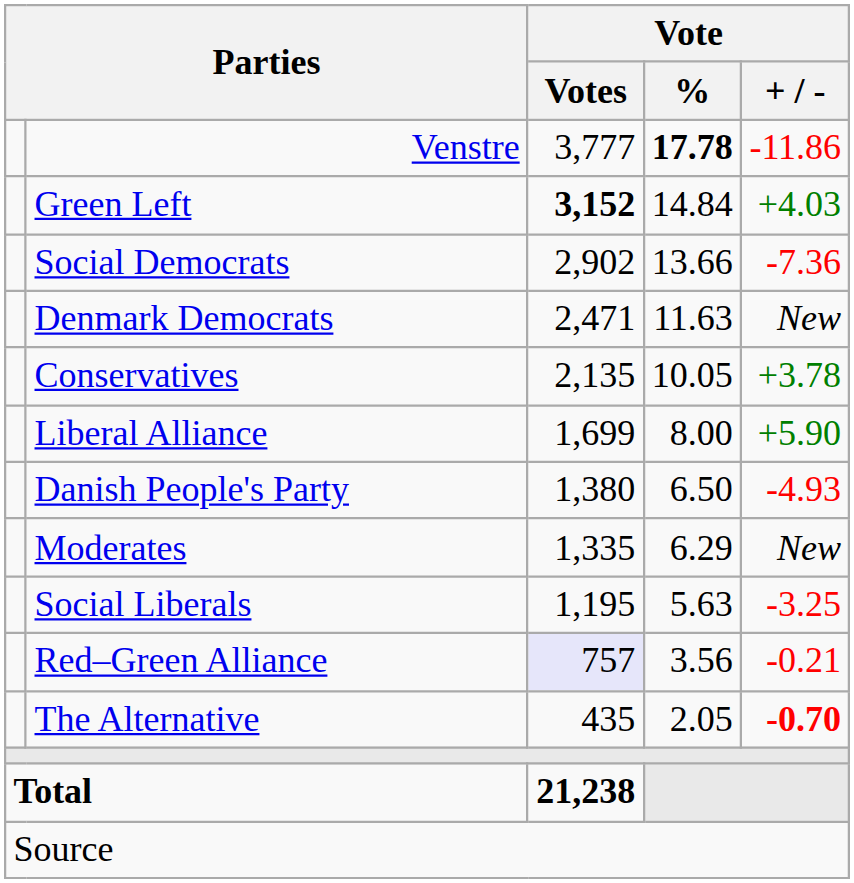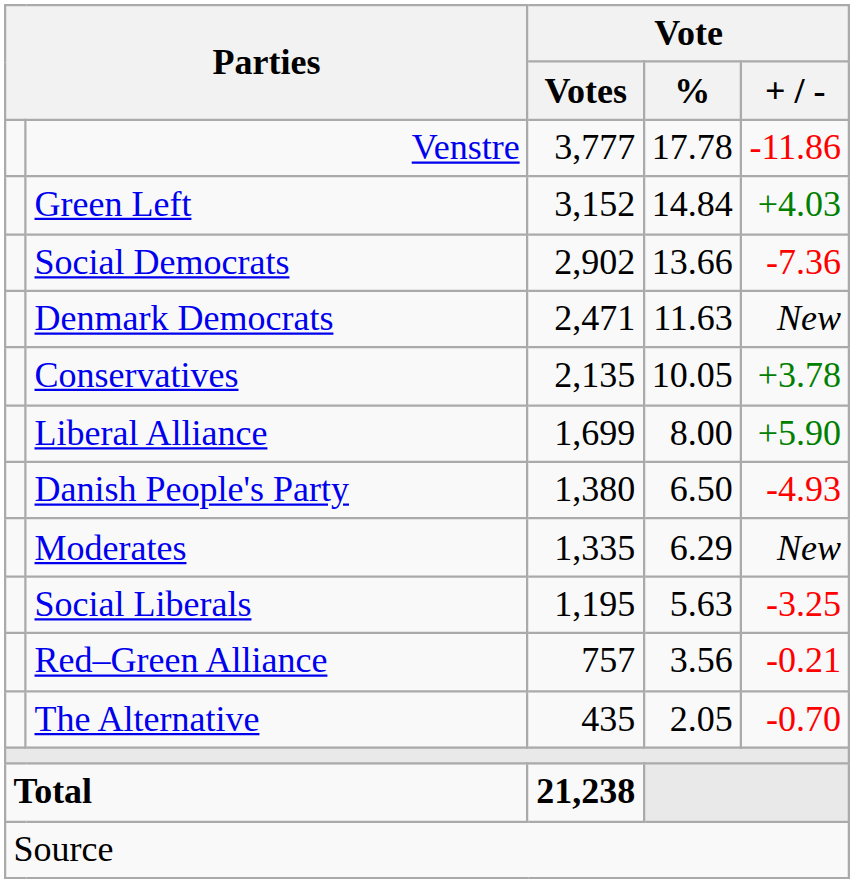(692, 147) bold -> (692, 147) normal
(595, 204) bold -> (595, 204) normal
(608, 661) lavender background -> (608, 661) no background
(804, 718) bold -> (804, 718) normal
